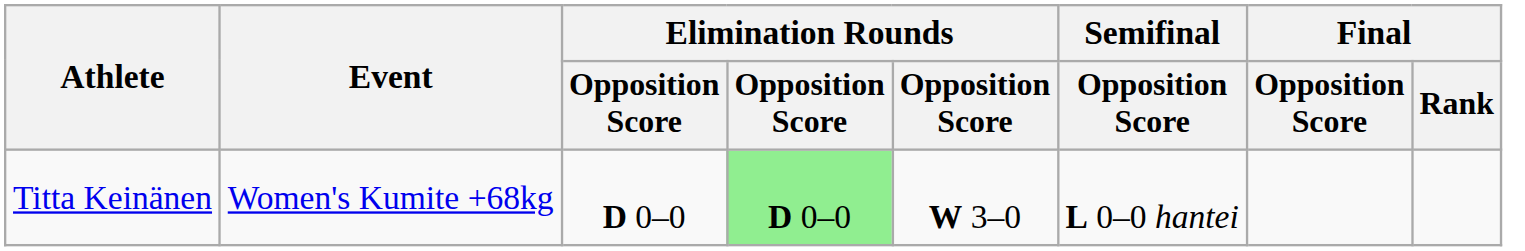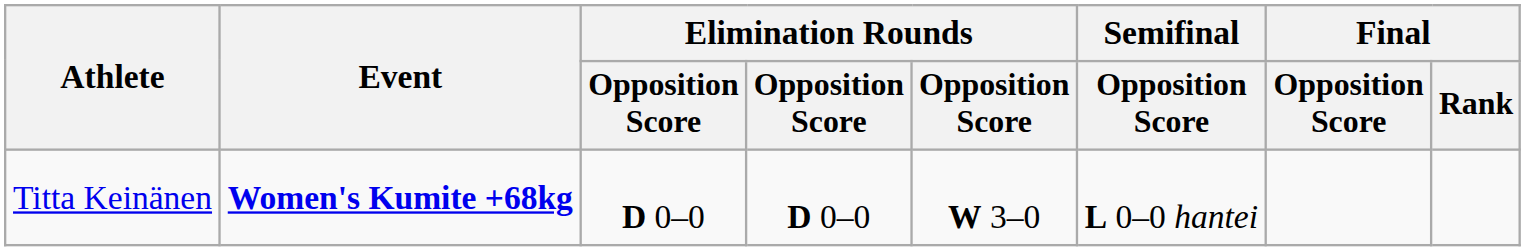(391, 197) normal -> (400, 197) bold
(810, 217) lightgreen background -> (829, 217) no background
